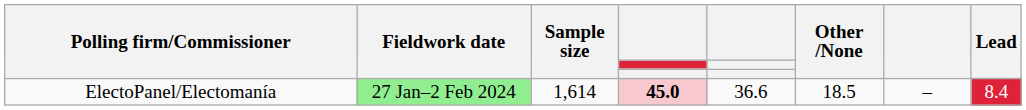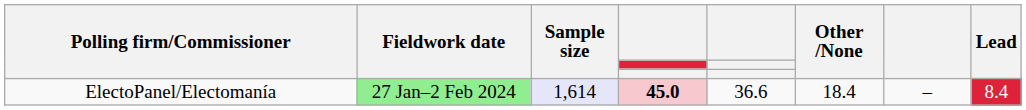(575, 92) no background -> (575, 92) lavender background
(839, 92) 18.5 -> (839, 92) 18.4
